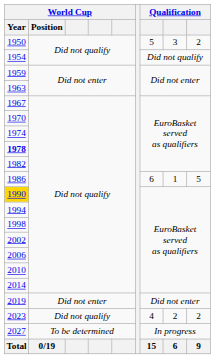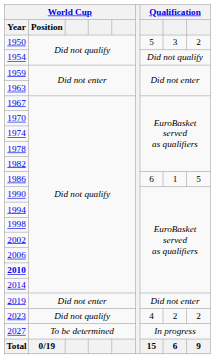(17, 149) bold -> (17, 149) normal
(17, 194) gold background -> (17, 194) no background
(17, 270) normal -> (17, 270) bold
